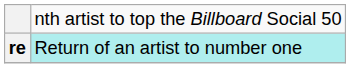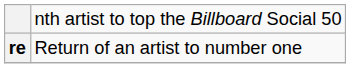(168, 47) paleturquoise background -> (168, 47) no background
